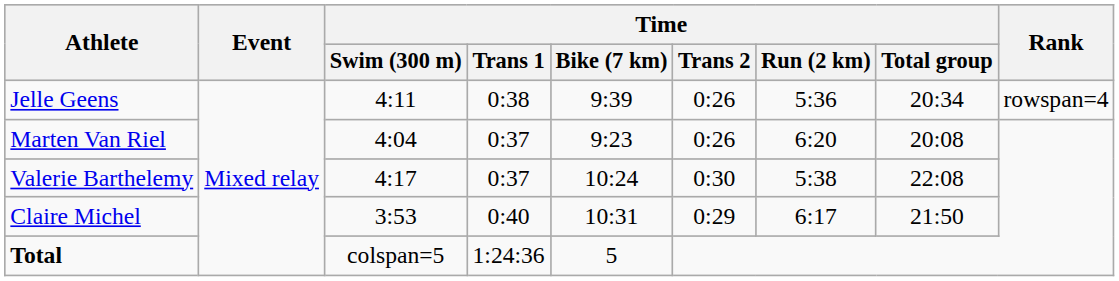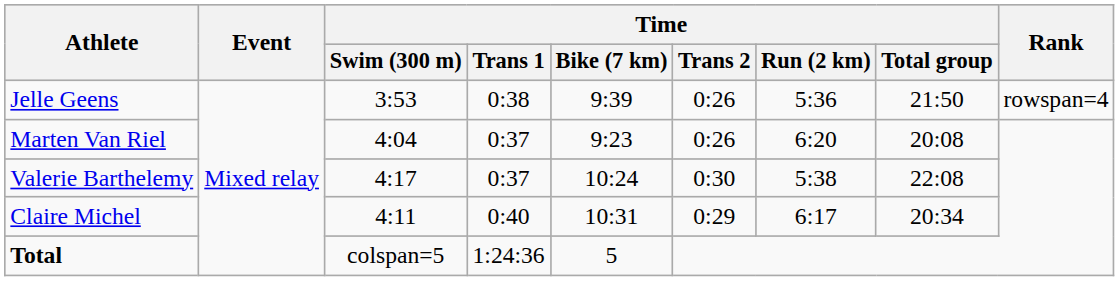(396, 100) 4:11 -> (396, 100) 3:53
(937, 100) 20:34 -> (937, 100) 21:50
(396, 217) 3:53 -> (396, 217) 4:11
(937, 217) 21:50 -> (937, 217) 20:34
